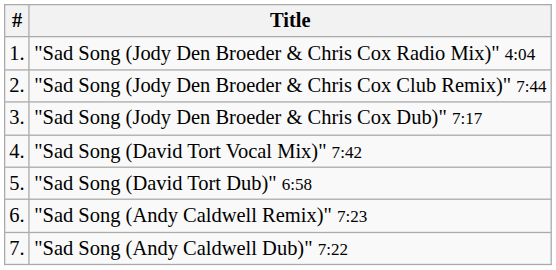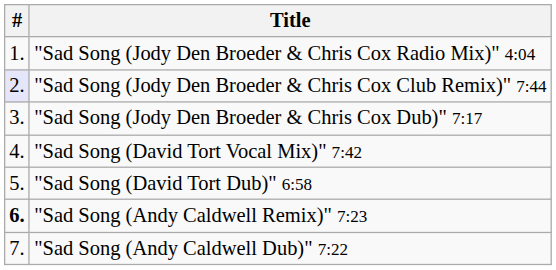(17, 85) no background -> (17, 85) lavender background
(17, 215) normal -> (17, 215) bold
